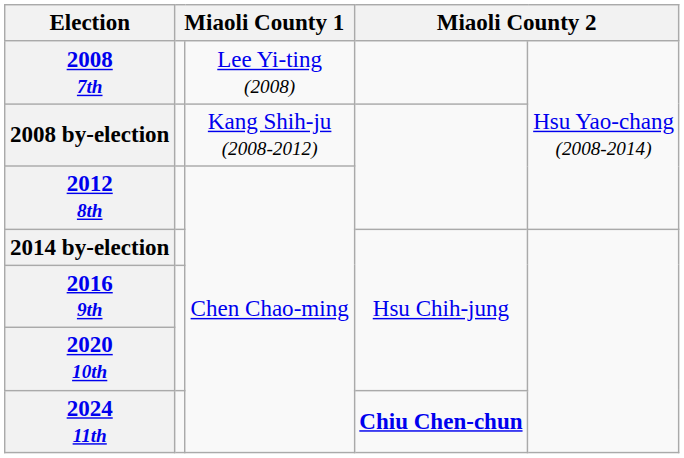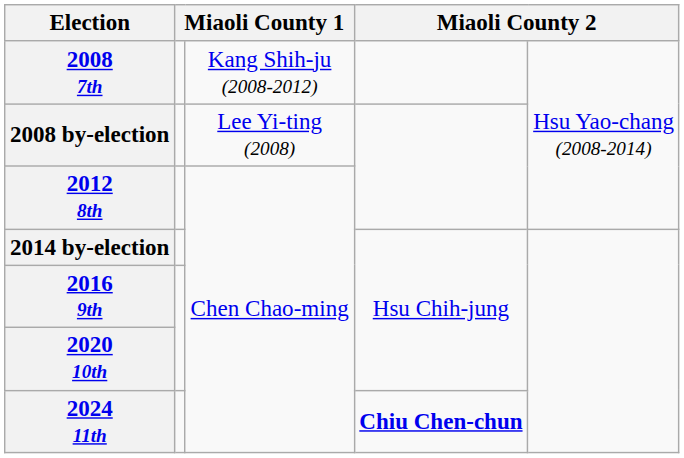(270, 72) Lee Yi-ting (2008) -> (270, 72) Kang Shih-ju (2008-2012)
(270, 134) Kang Shih-ju (2008-2012) -> (270, 134) Lee Yi-ting (2008)
